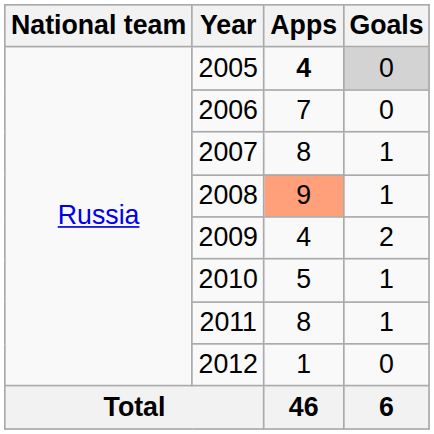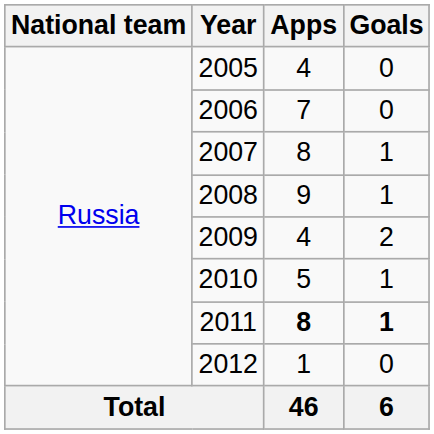(304, 68) bold -> (304, 68) normal
(387, 68) lightgrey background -> (387, 68) no background
(304, 195) lightsalmon background -> (304, 195) no background
(304, 322) normal -> (304, 322) bold
(387, 322) normal -> (387, 322) bold
